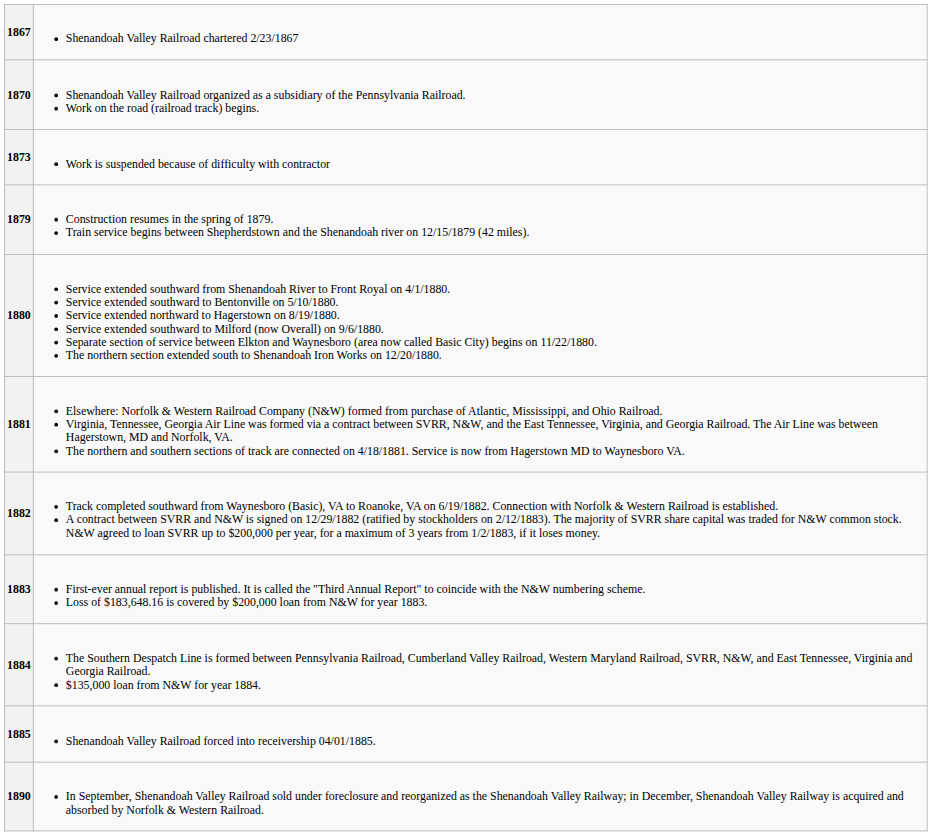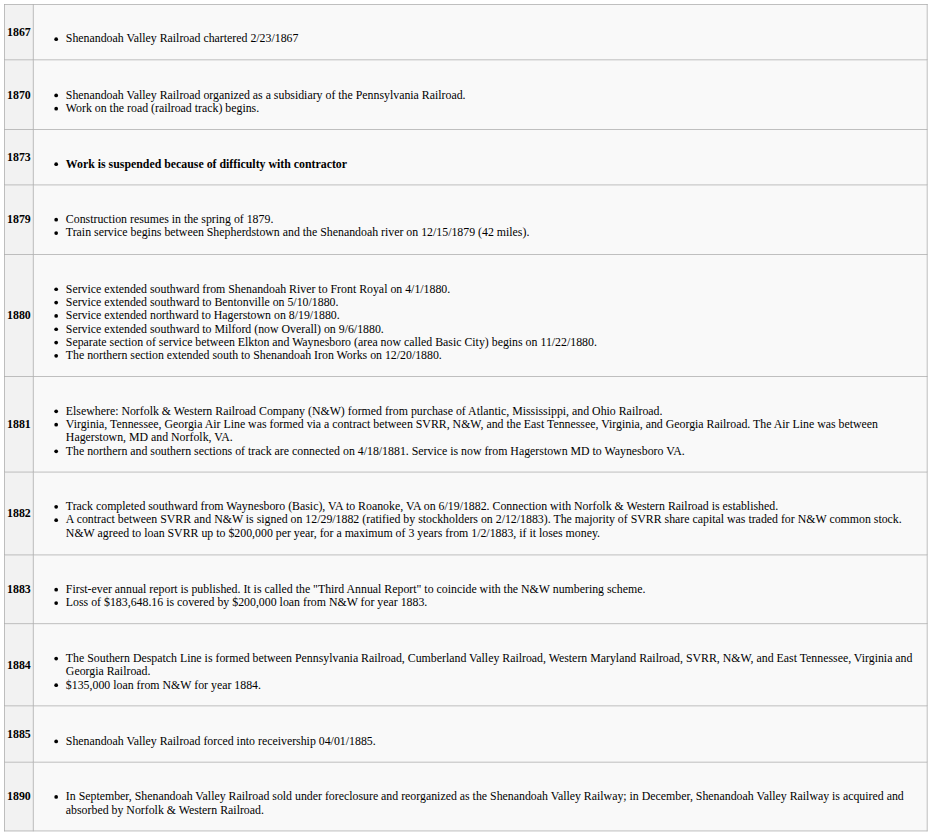(480, 164) normal -> (480, 164) bold
